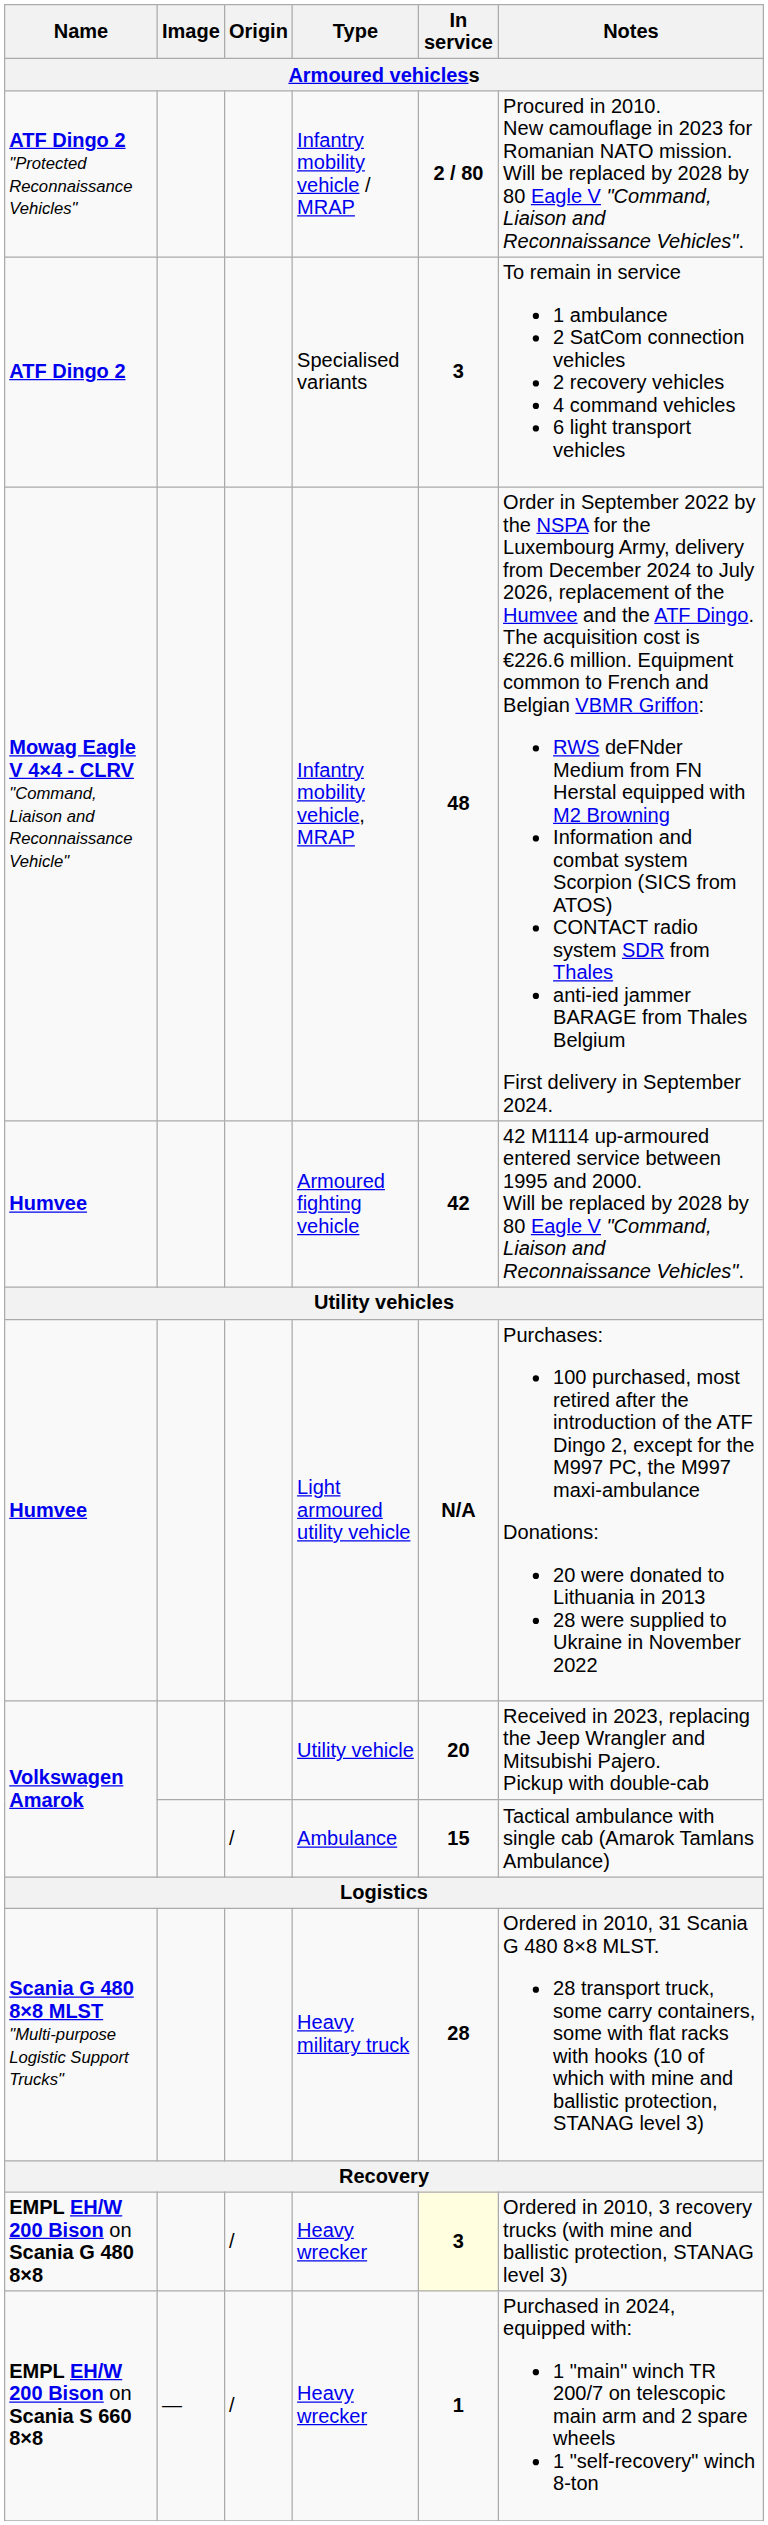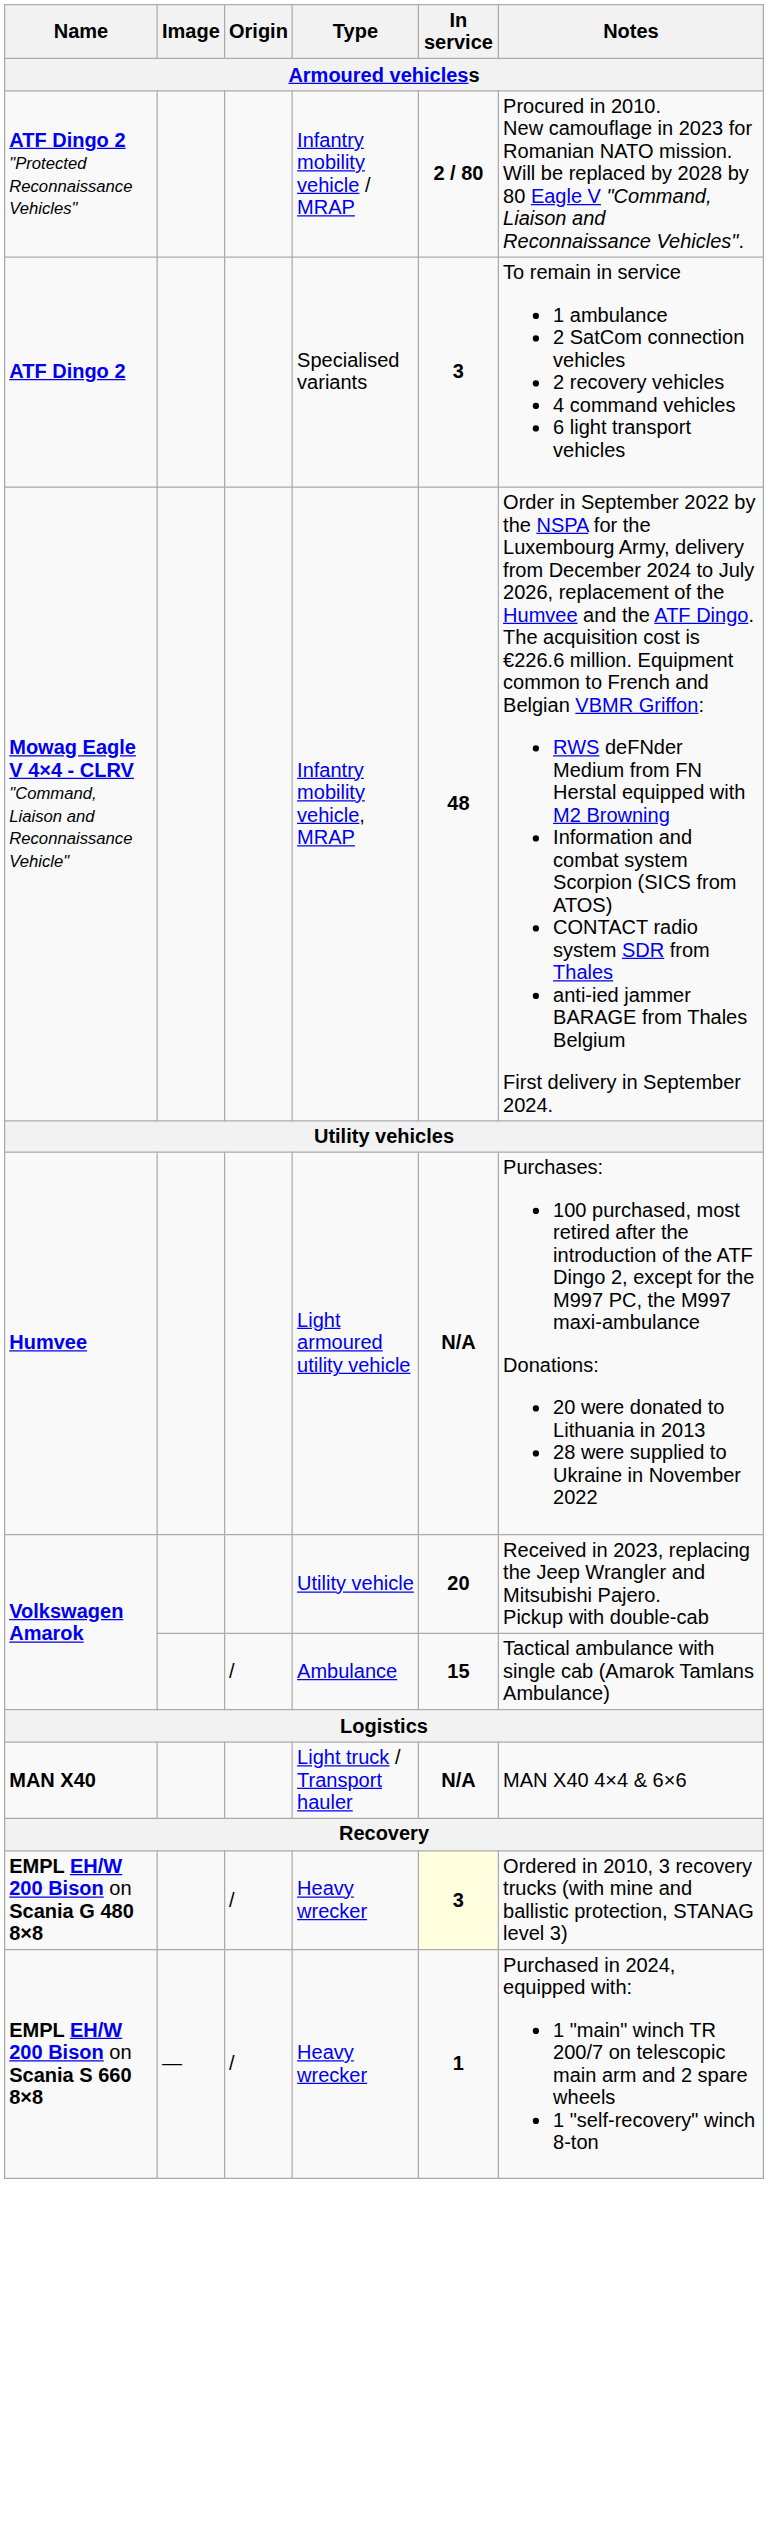- row: (48, 1203)
+ row: (53, 1780)
- row: (72, 2034)
